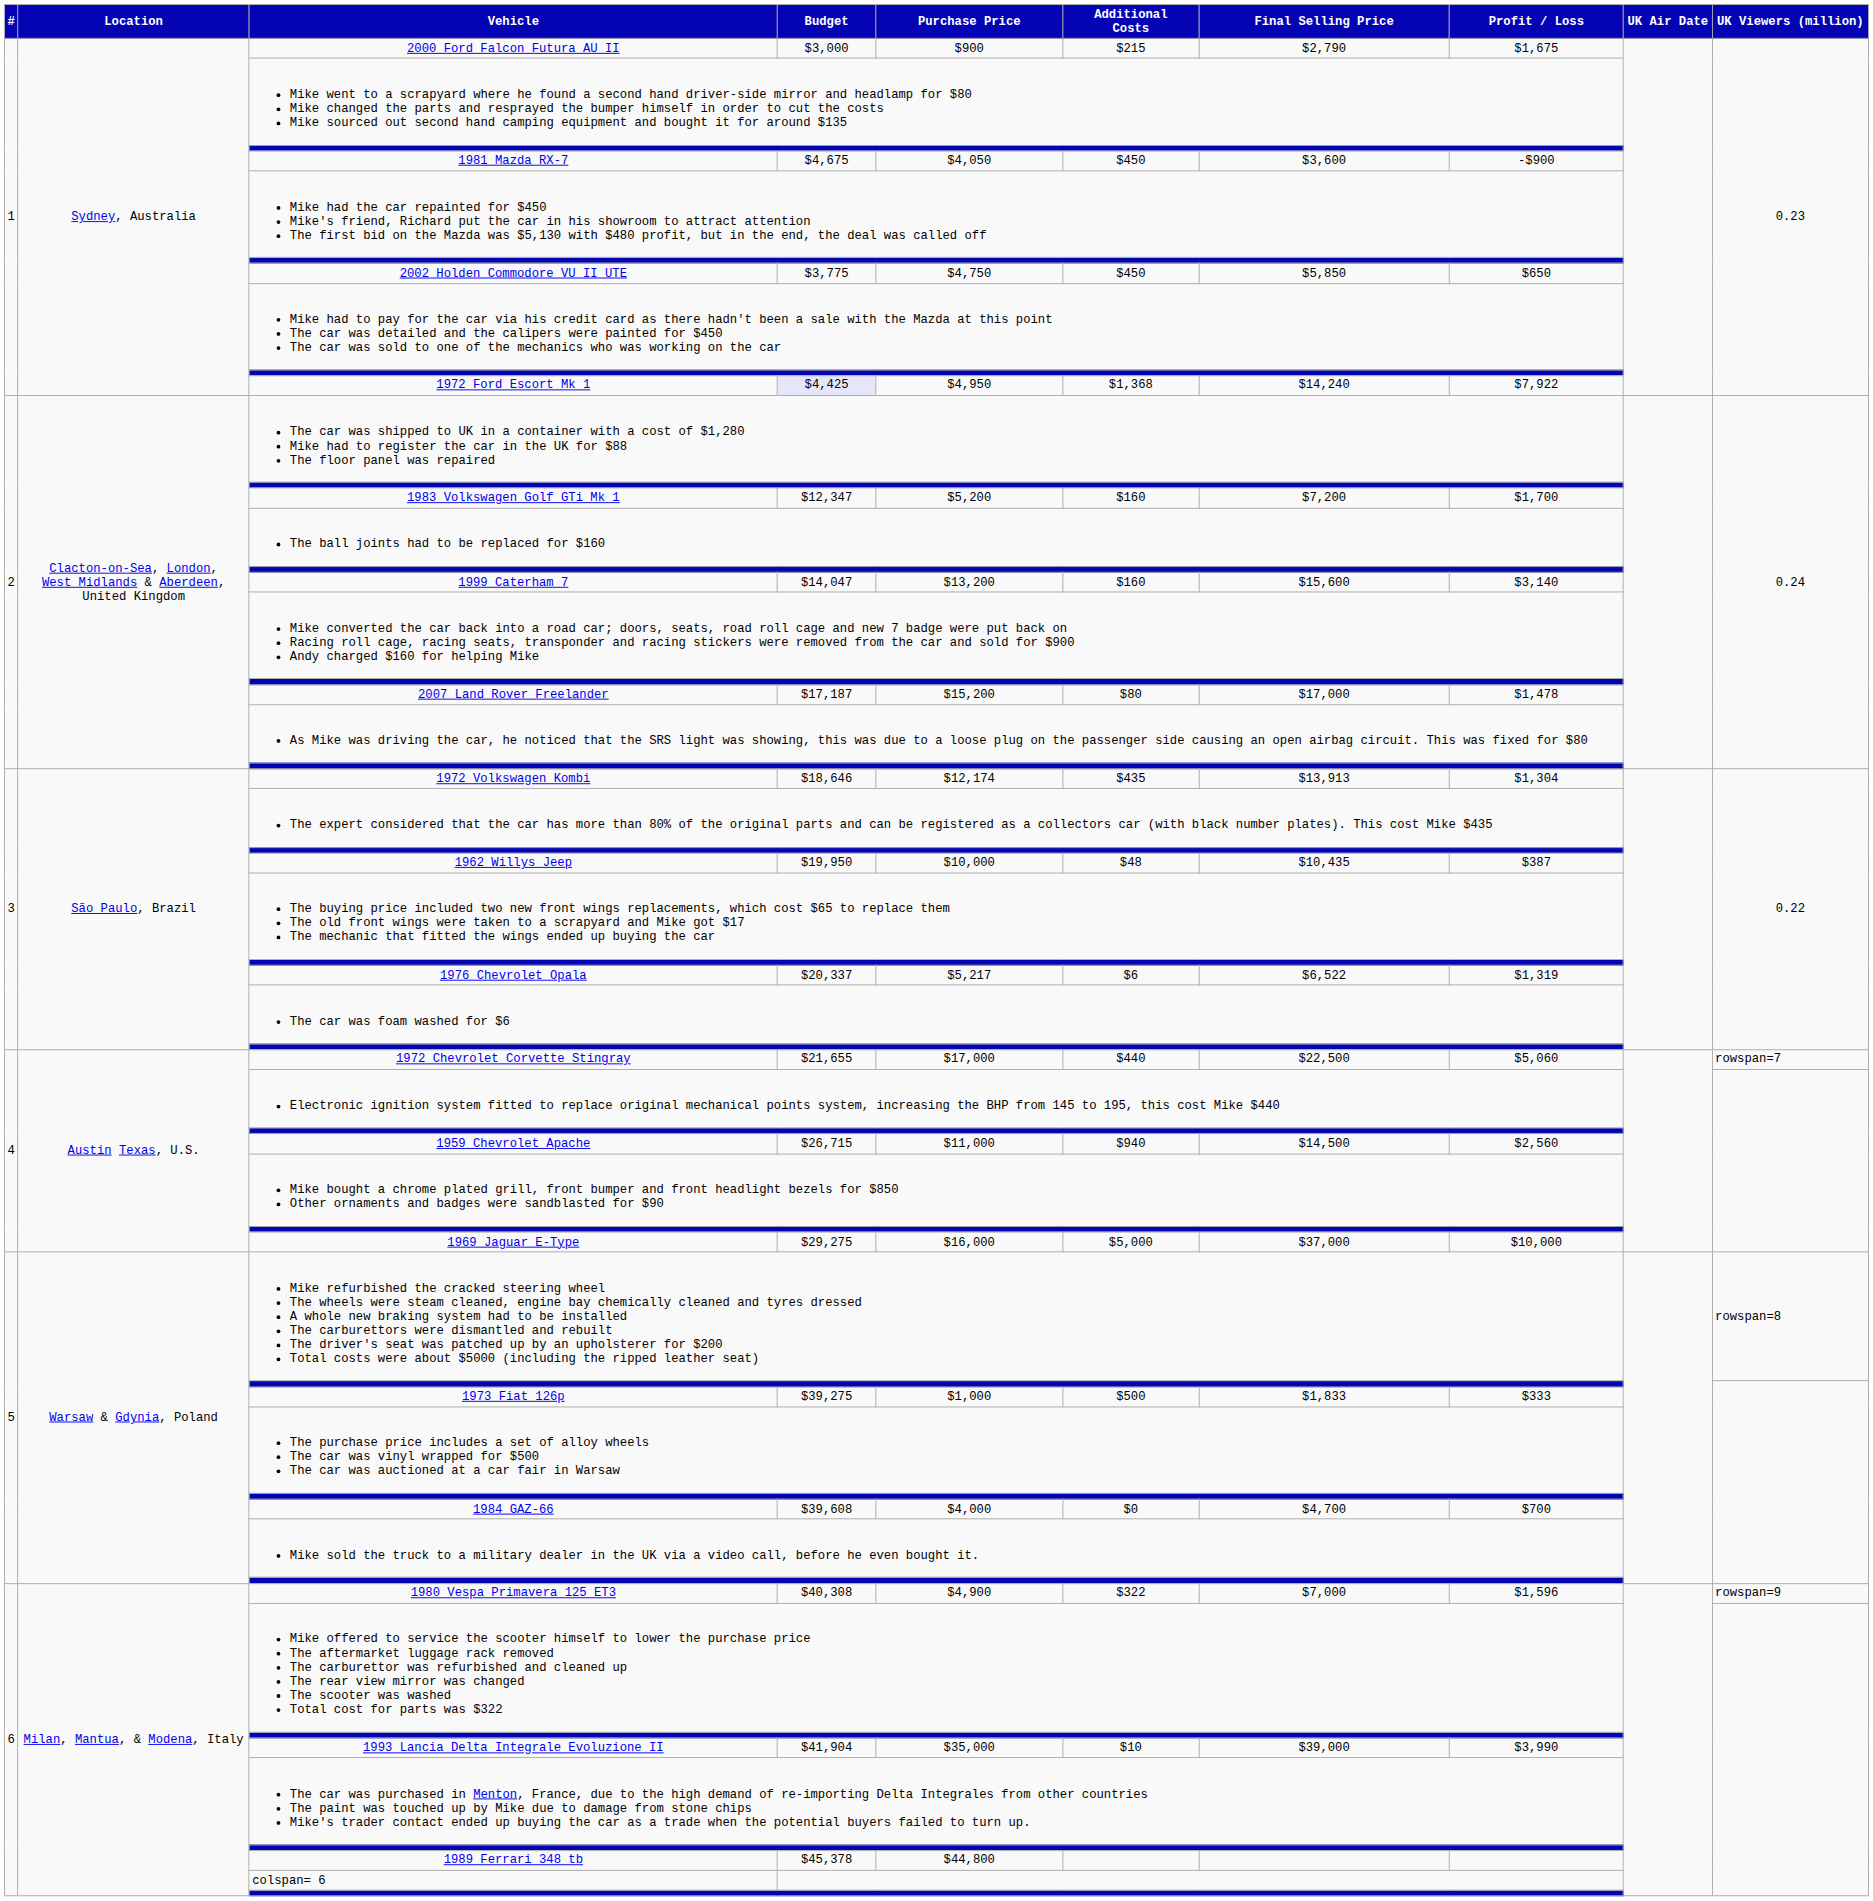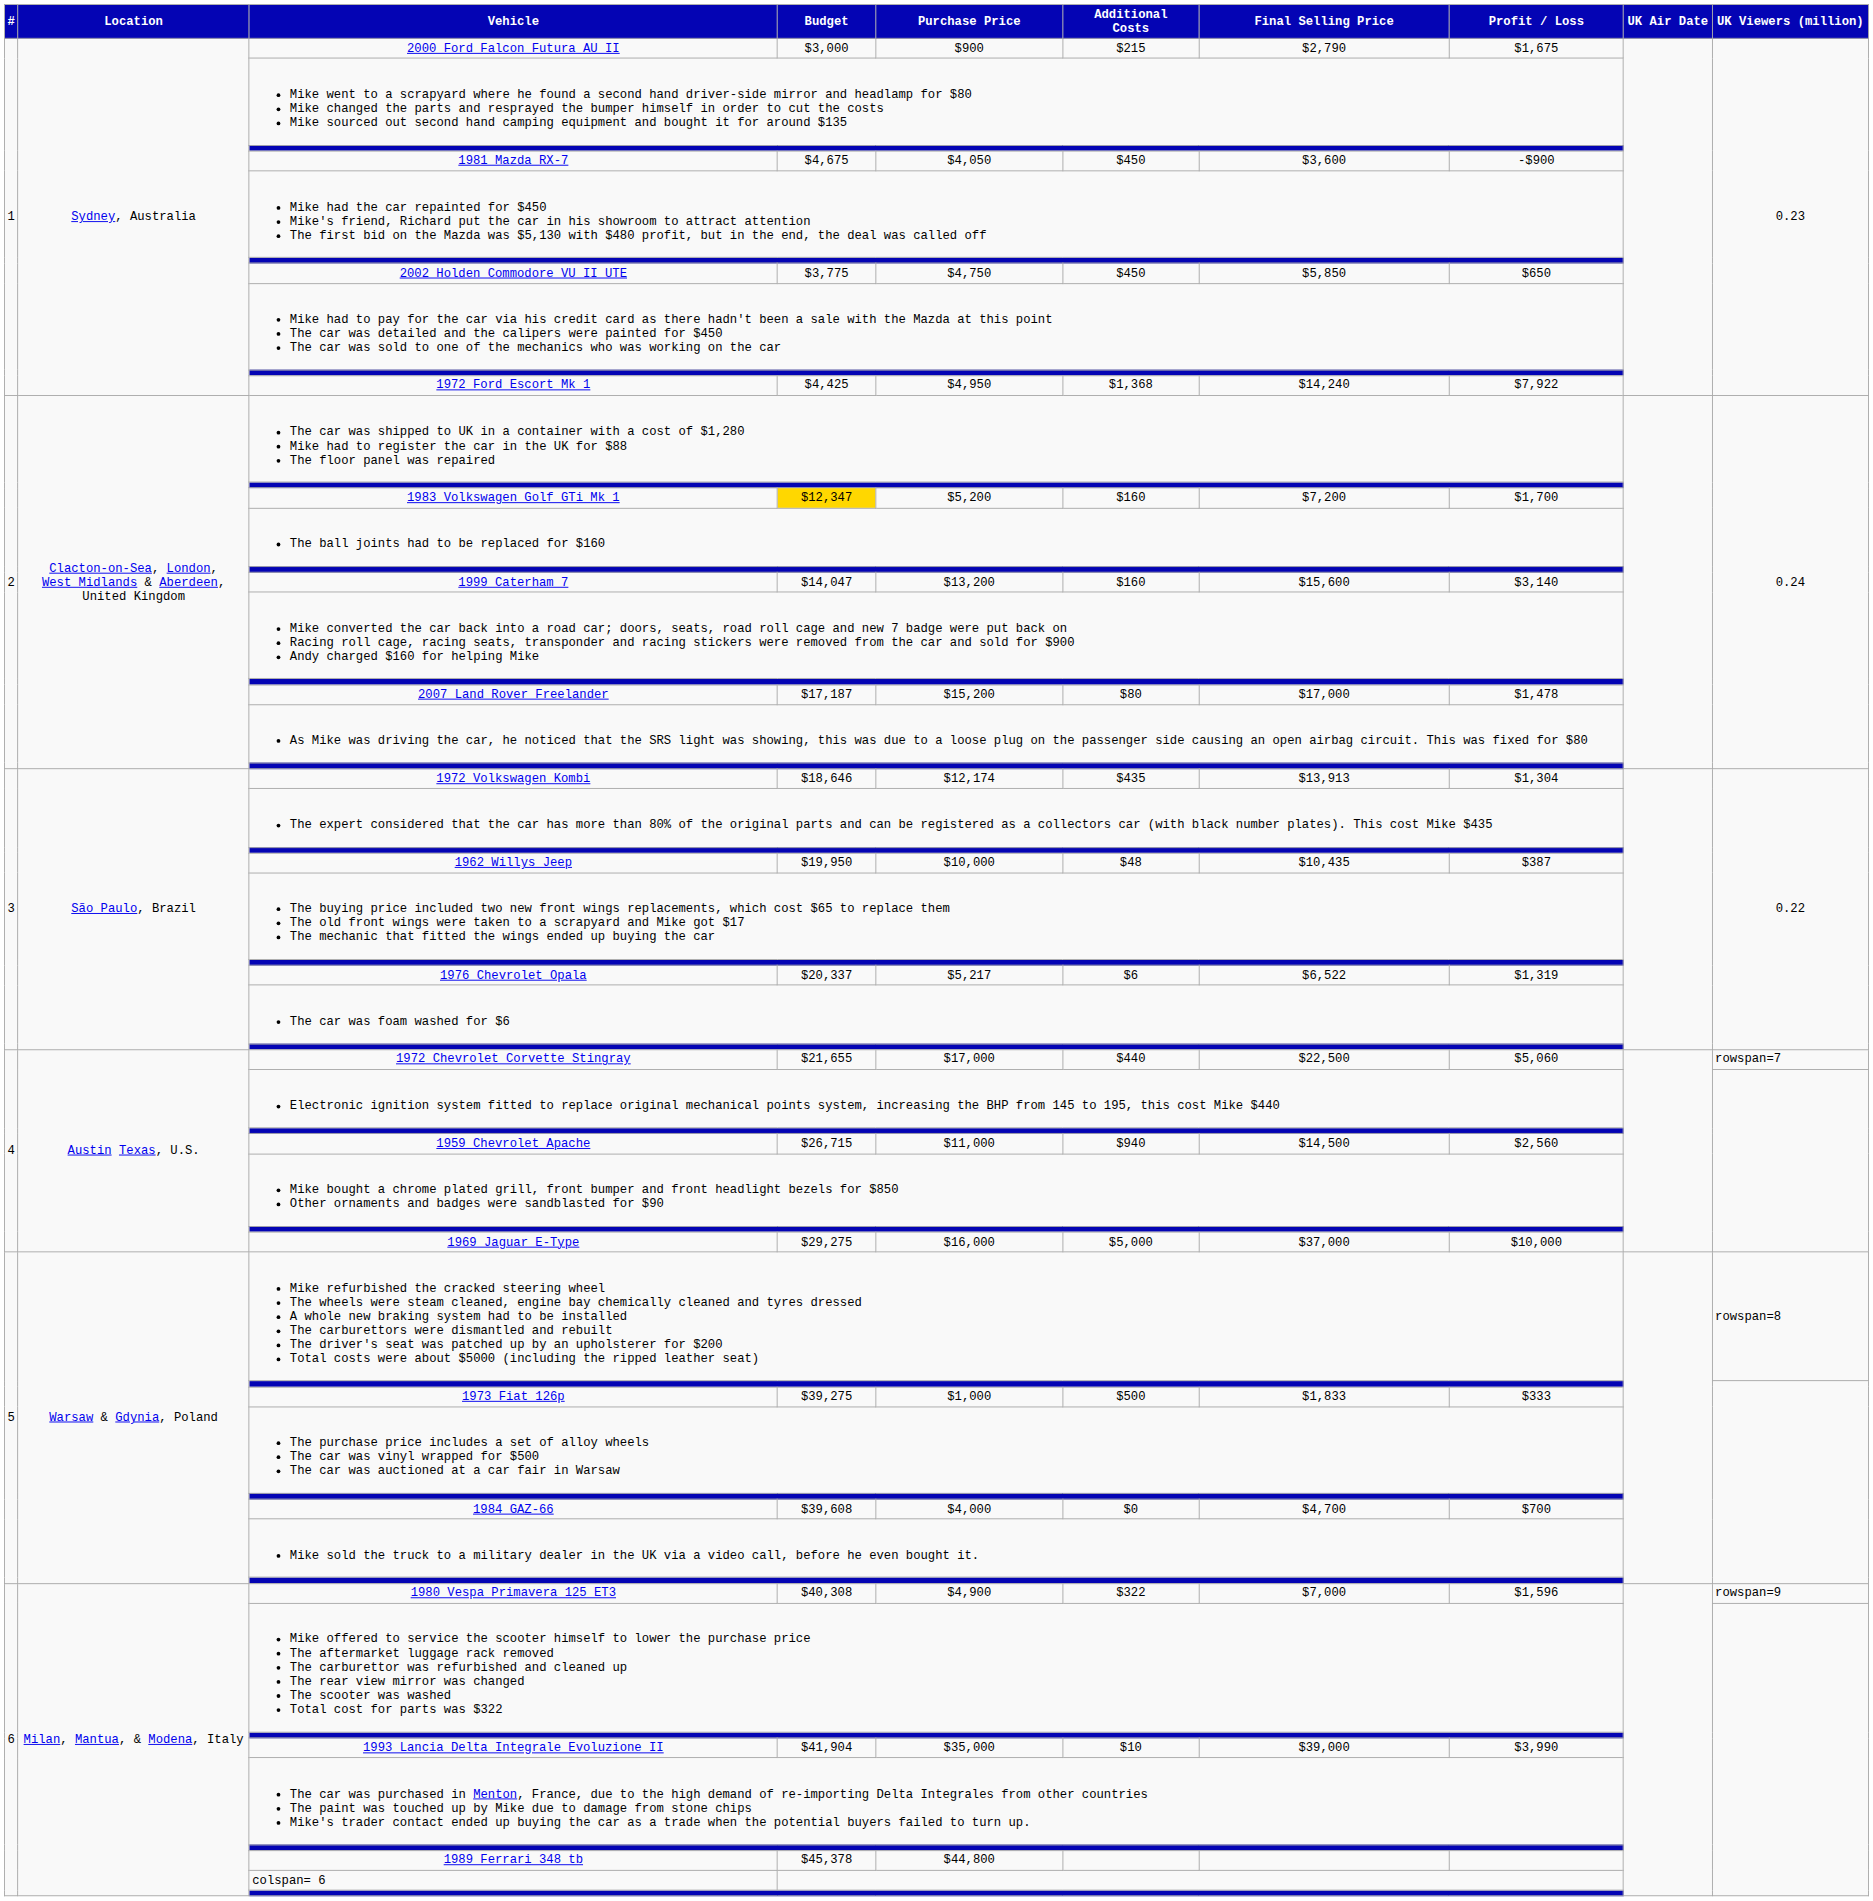(827, 386) lavender background -> (827, 386) no background
(827, 498) no background -> (827, 498) gold background
